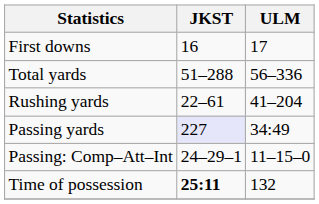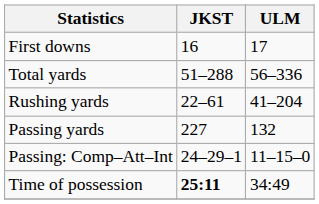(194, 129) lavender background -> (194, 129) no background
(270, 129) 34:49 -> (263, 129) 132
(263, 184) 132 -> (270, 184) 34:49
